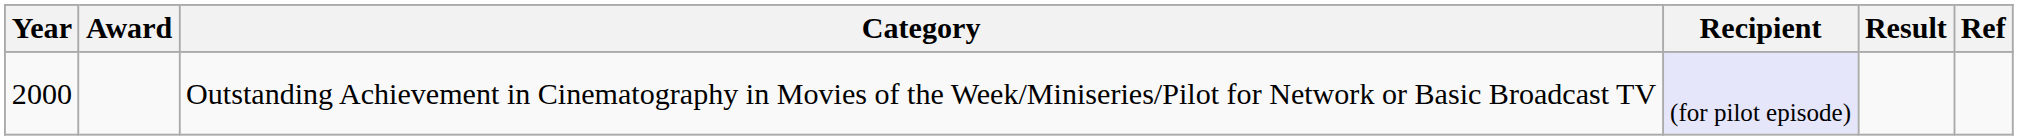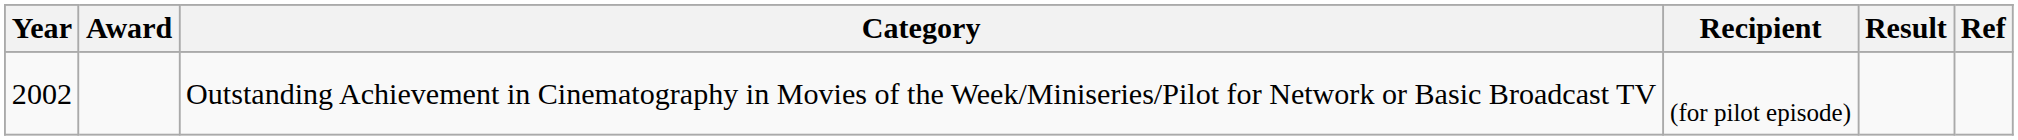(42, 92) 2000 -> (42, 92) 2002
(1761, 111) lavender background -> (1761, 111) no background
